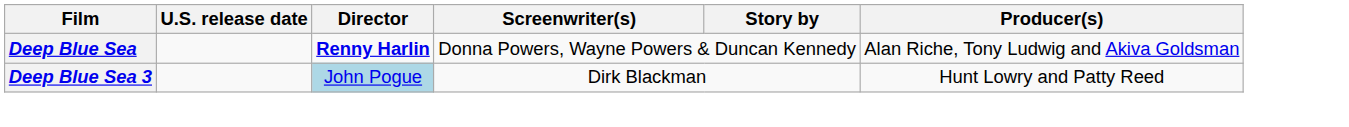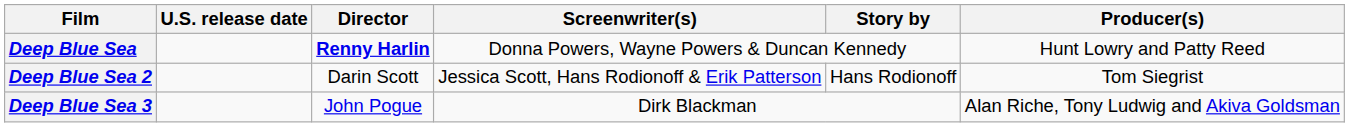(1052, 48) Alan Riche, Tony Ludwig and Akiva Goldsman -> (1152, 48) Hunt Lowry and Patty Reed
+ row: (80, 77)
(373, 77) lightblue background -> (373, 106) no background
(1052, 77) Hunt Lowry and Patty Reed -> (1152, 106) Alan Riche, Tony Ludwig and Akiva Goldsman
